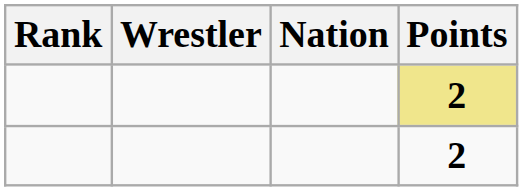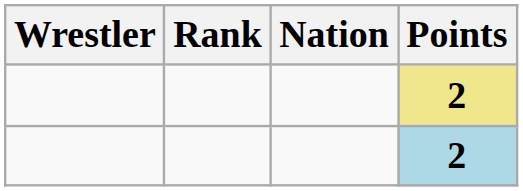columns swapped: (58, 34) <-> (191, 34)
(457, 154) no background -> (457, 154) lightblue background
